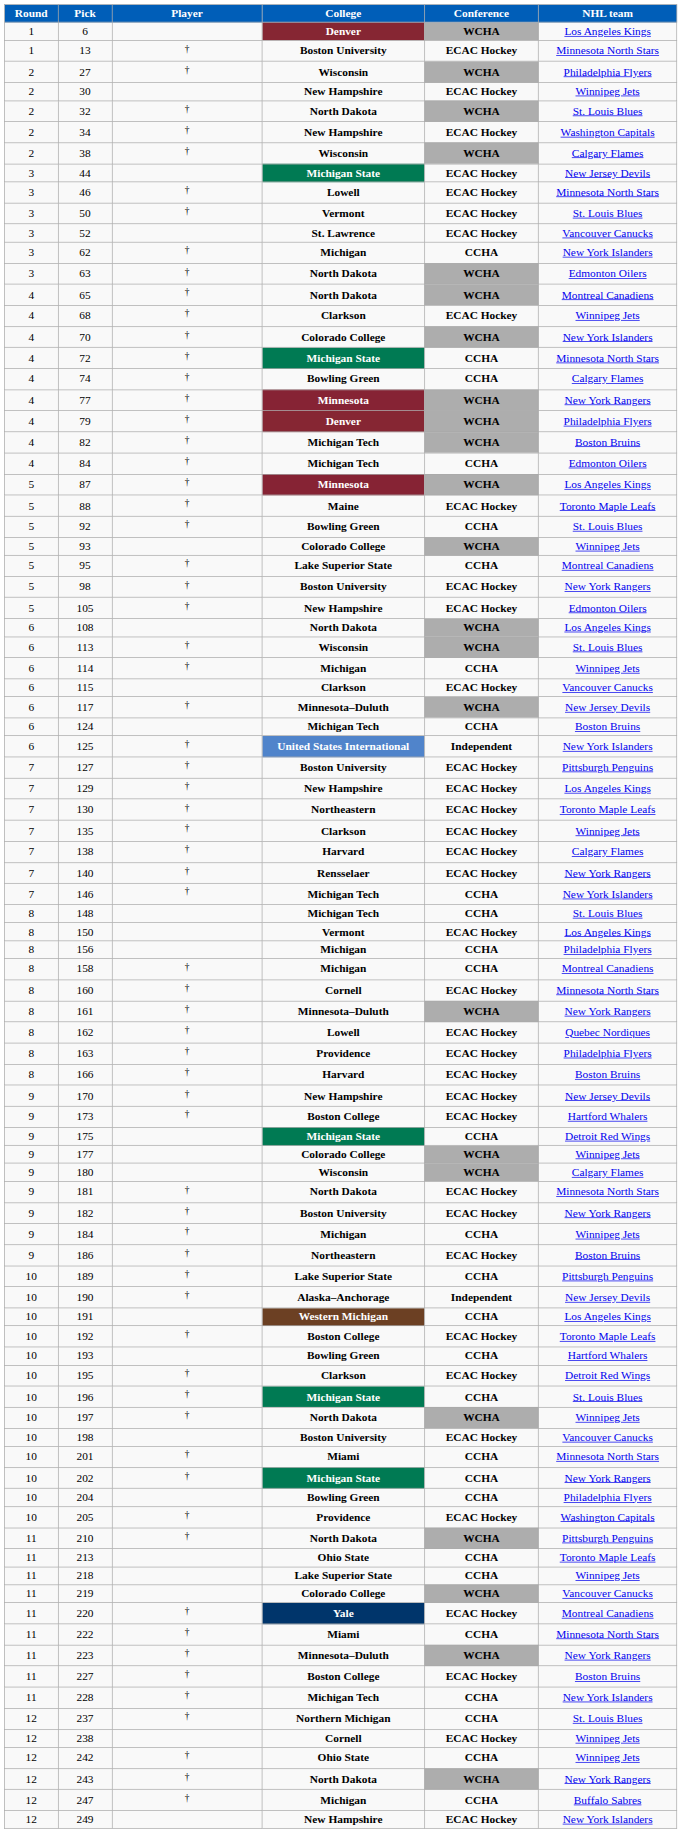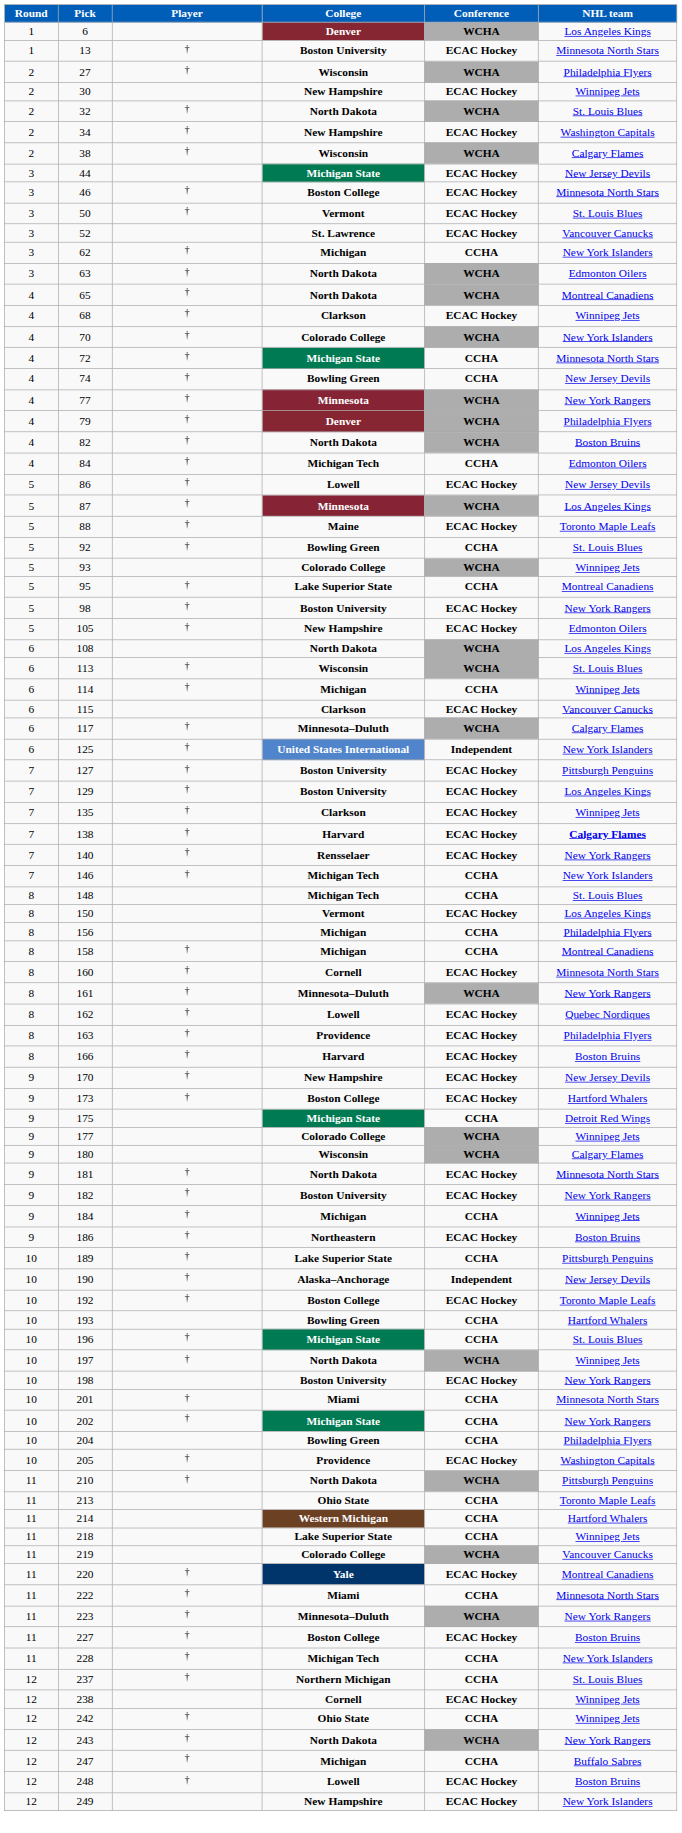(343, 192) Lowell -> (343, 192) Boston College
(608, 379) Calgary Flames -> (608, 379) New Jersey Devils
(343, 442) Michigan Tech -> (343, 442) North Dakota
+ row: (85, 484)
(608, 707) New Jersey Devils -> (608, 728) Calgary Flames
- row: (85, 727)
(343, 788) New Hampshire -> (343, 791) Boston University
- row: (85, 809)
(608, 852) normal -> (608, 834) bold
- row: (85, 1317)
- row: (85, 1375)
(608, 1437) Vancouver Canucks -> (608, 1380) New York Rangers
+ row: (85, 1518)
+ row: (85, 1782)
